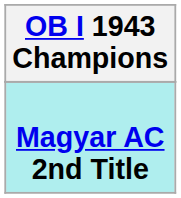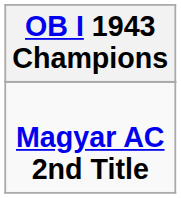(90, 153) paleturquoise background -> (90, 153) no background
